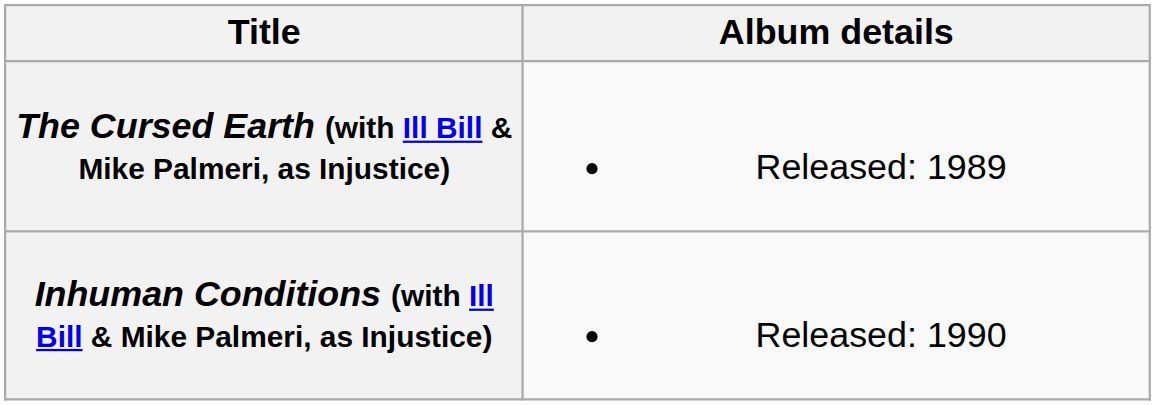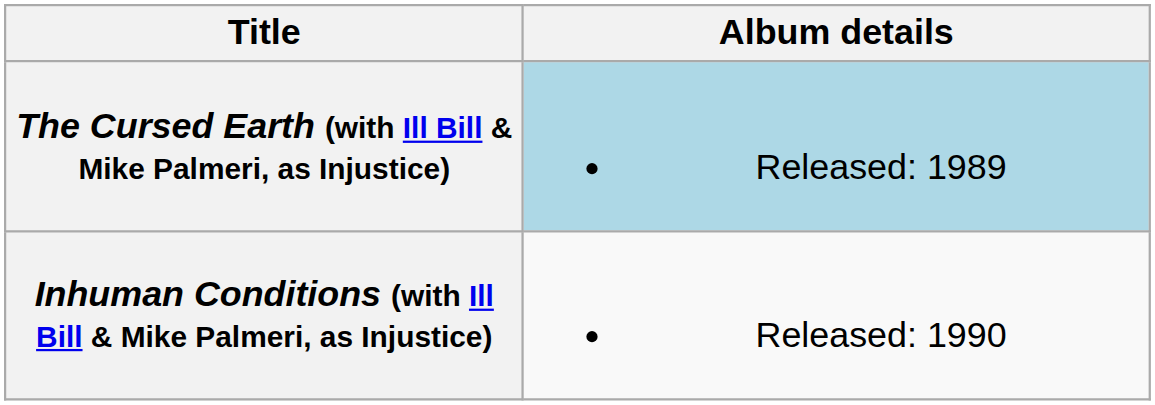(836, 167) no background -> (836, 167) lightblue background
